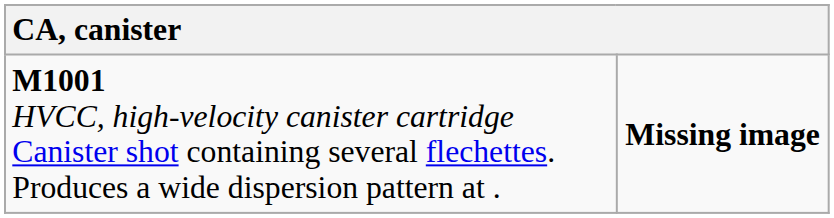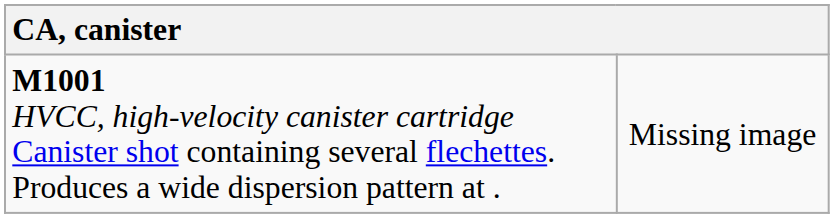(723, 133) bold -> (723, 133) normal
